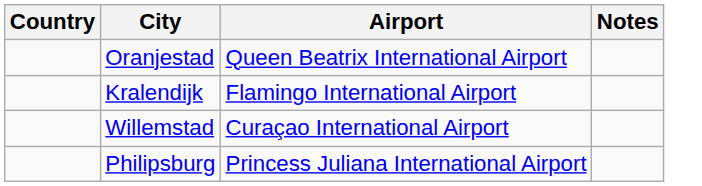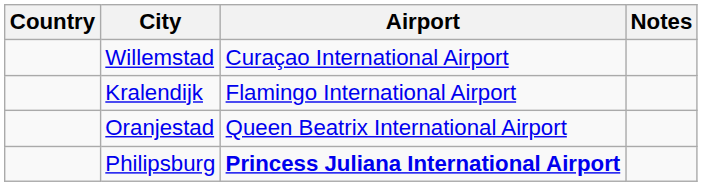rows swapped: (160, 57) <-> (160, 127)
(406, 163) normal -> (423, 163) bold
